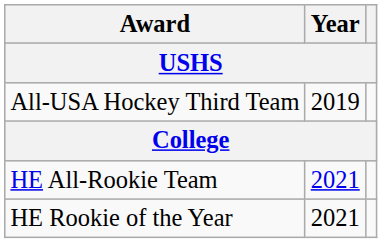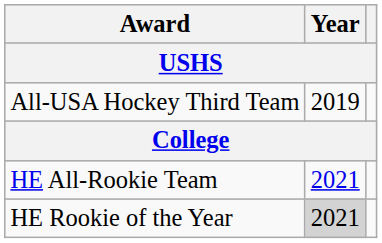(335, 218) no background -> (335, 218) lightgrey background
